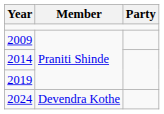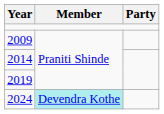(79, 99) no background -> (79, 99) paleturquoise background
